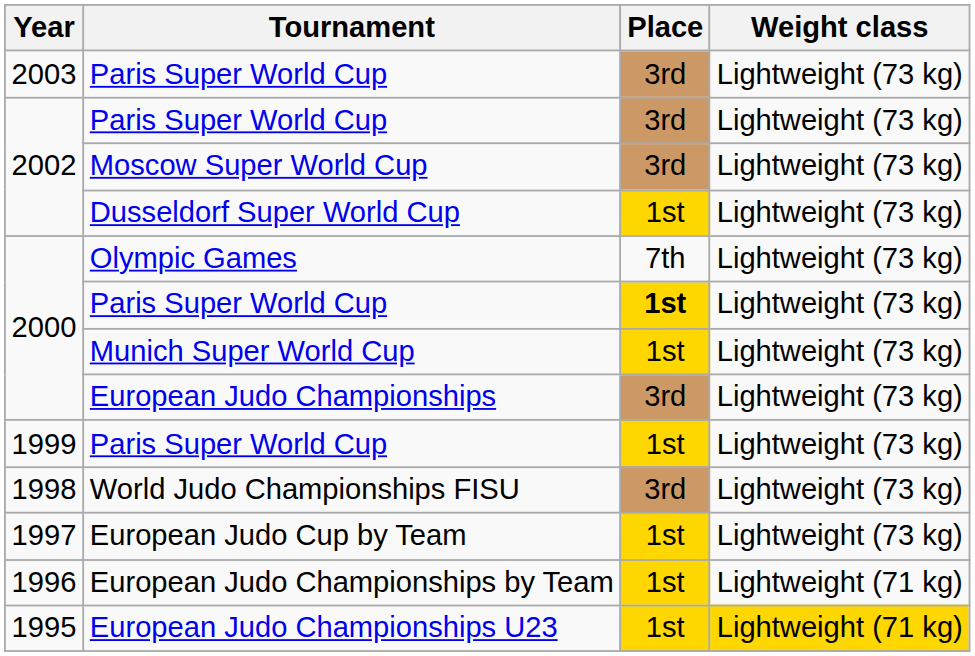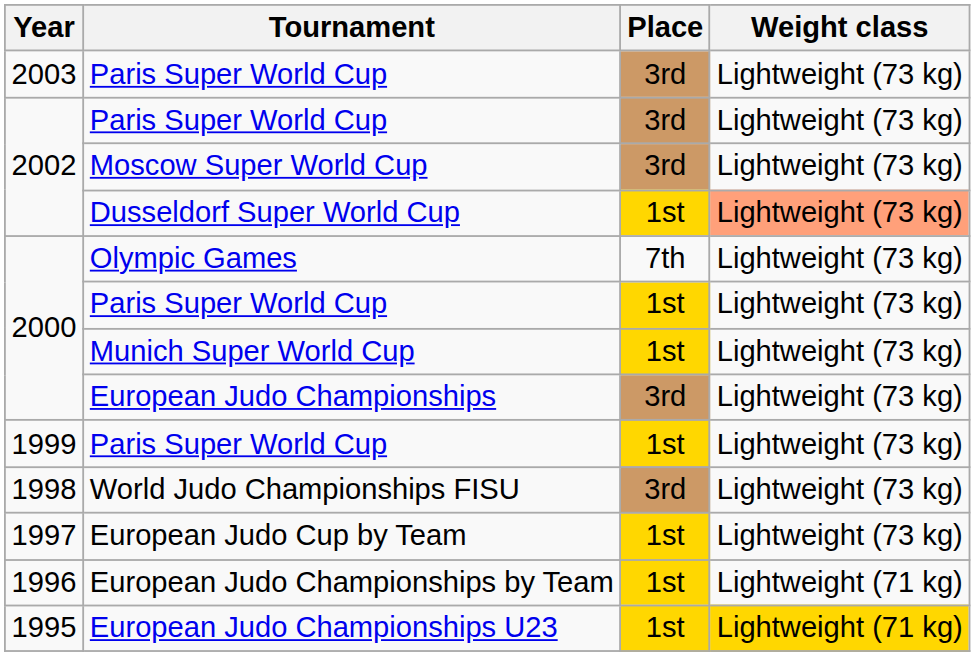(840, 212) no background -> (840, 212) lightsalmon background
(665, 304) bold -> (665, 304) normal
